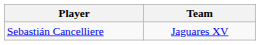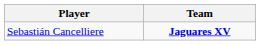(200, 31) normal -> (200, 31) bold
